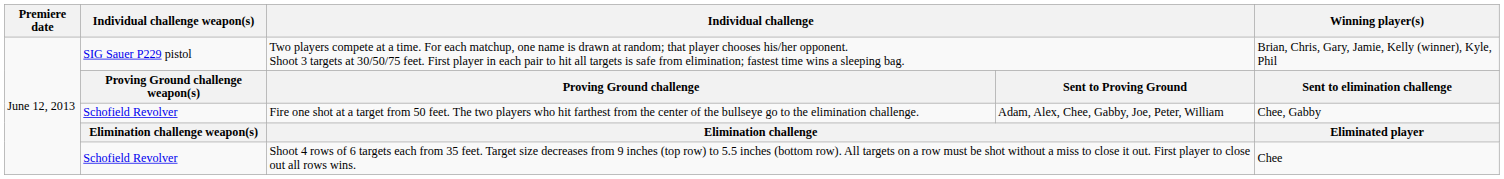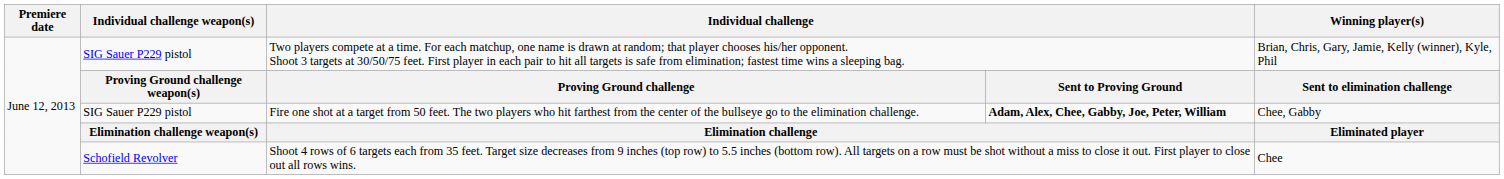(130, 113) Schofield Revolver -> (138, 113) SIG Sauer P229 pistol
(1111, 113) normal -> (1107, 113) bold
